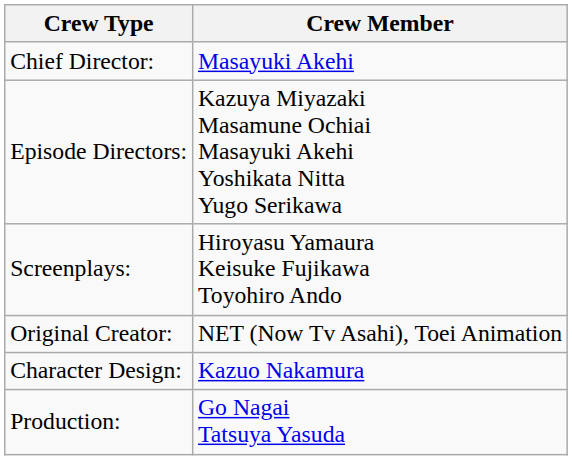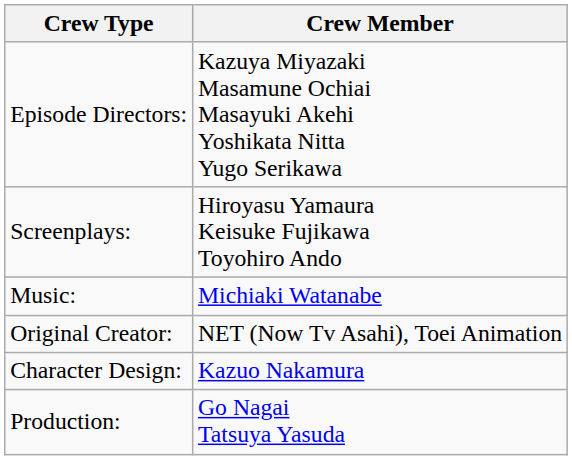- row: (82, 60)
+ row: (43, 295)
